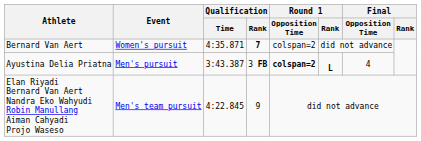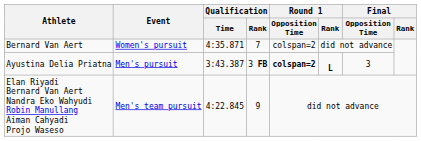(258, 45) bold -> (258, 45) normal
(368, 64) 4 -> (368, 64) 3
